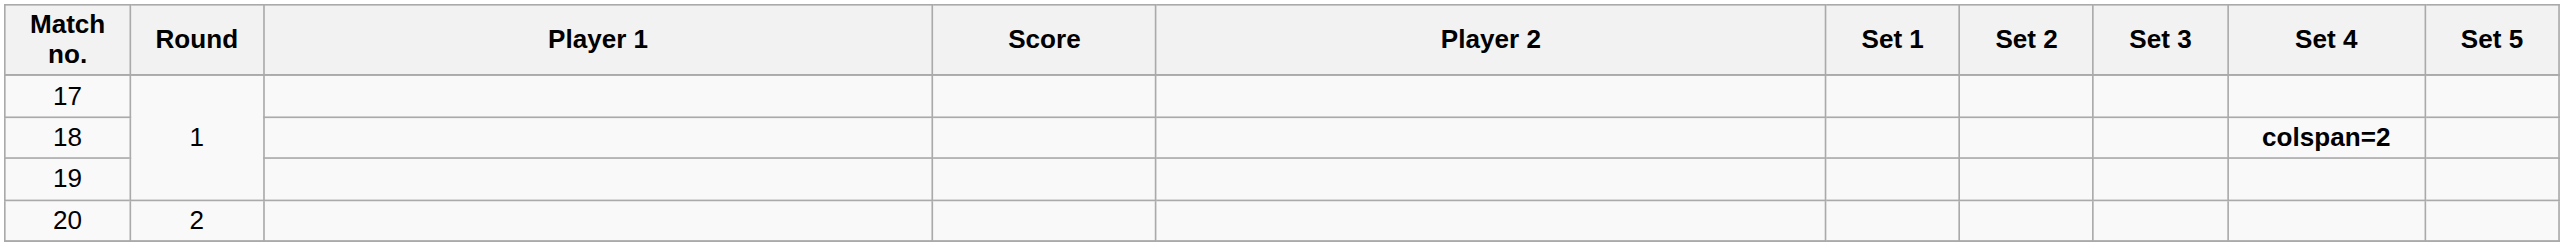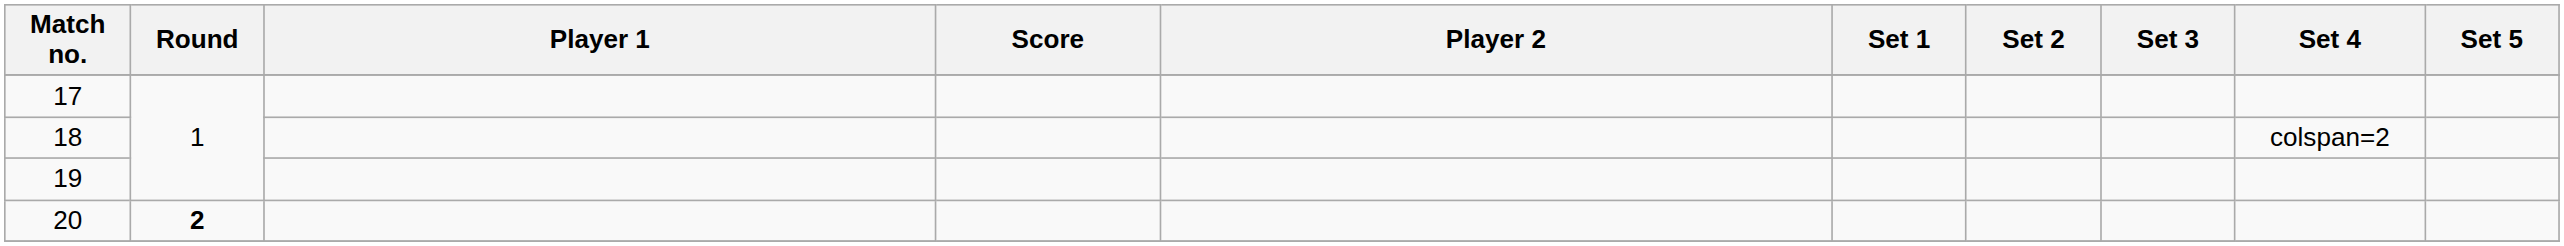(2326, 137) bold -> (2330, 137) normal
(197, 219) normal -> (197, 219) bold
